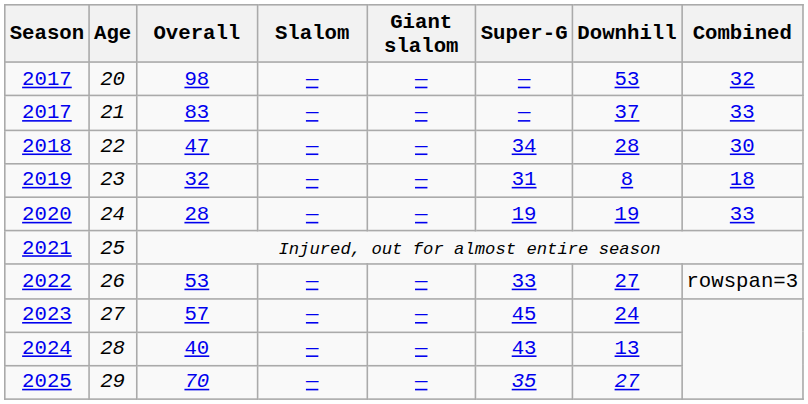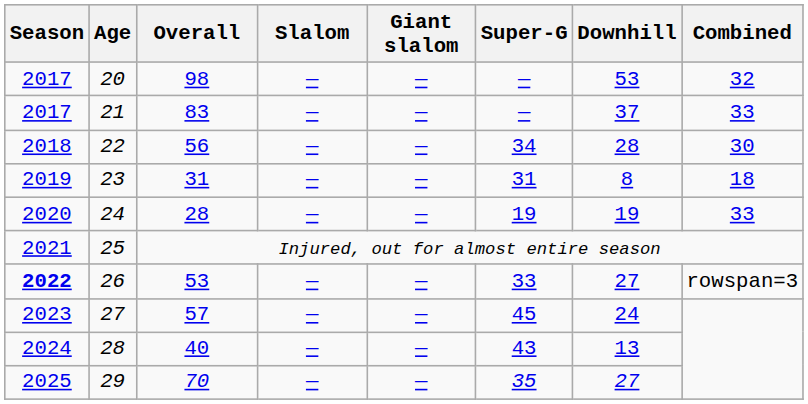(197, 147) 47 -> (197, 147) 56
(197, 180) 32 -> (197, 180) 31
(47, 281) normal -> (47, 281) bold
